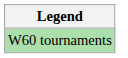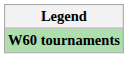(60, 40) normal -> (64, 40) bold
